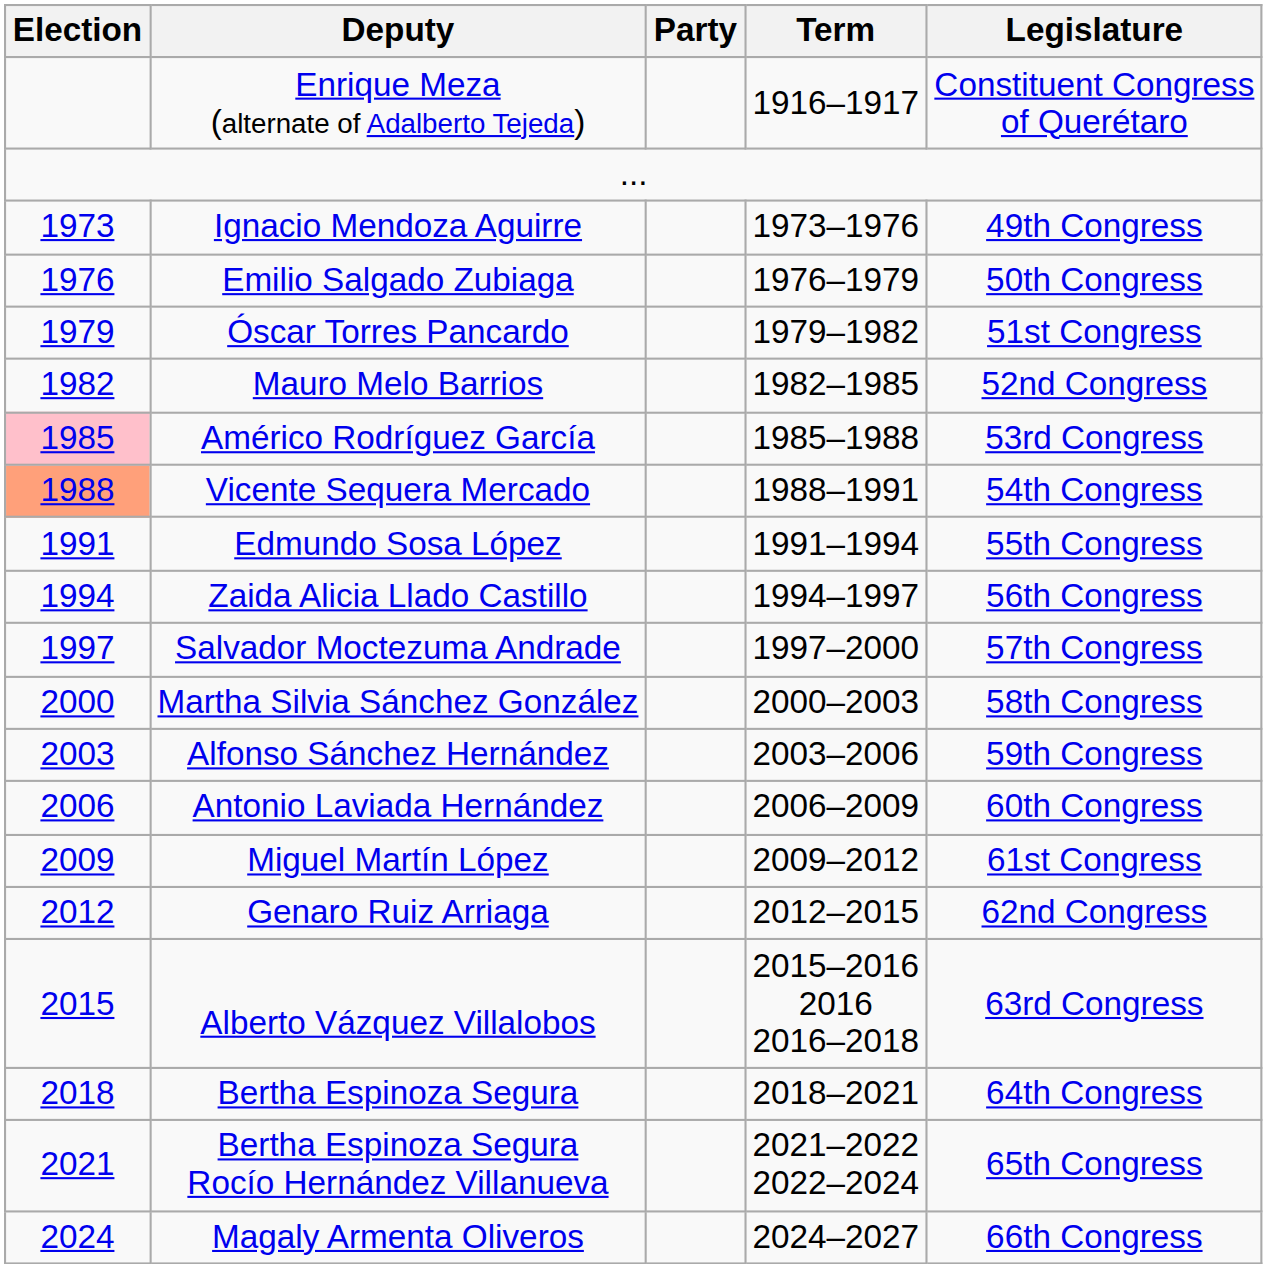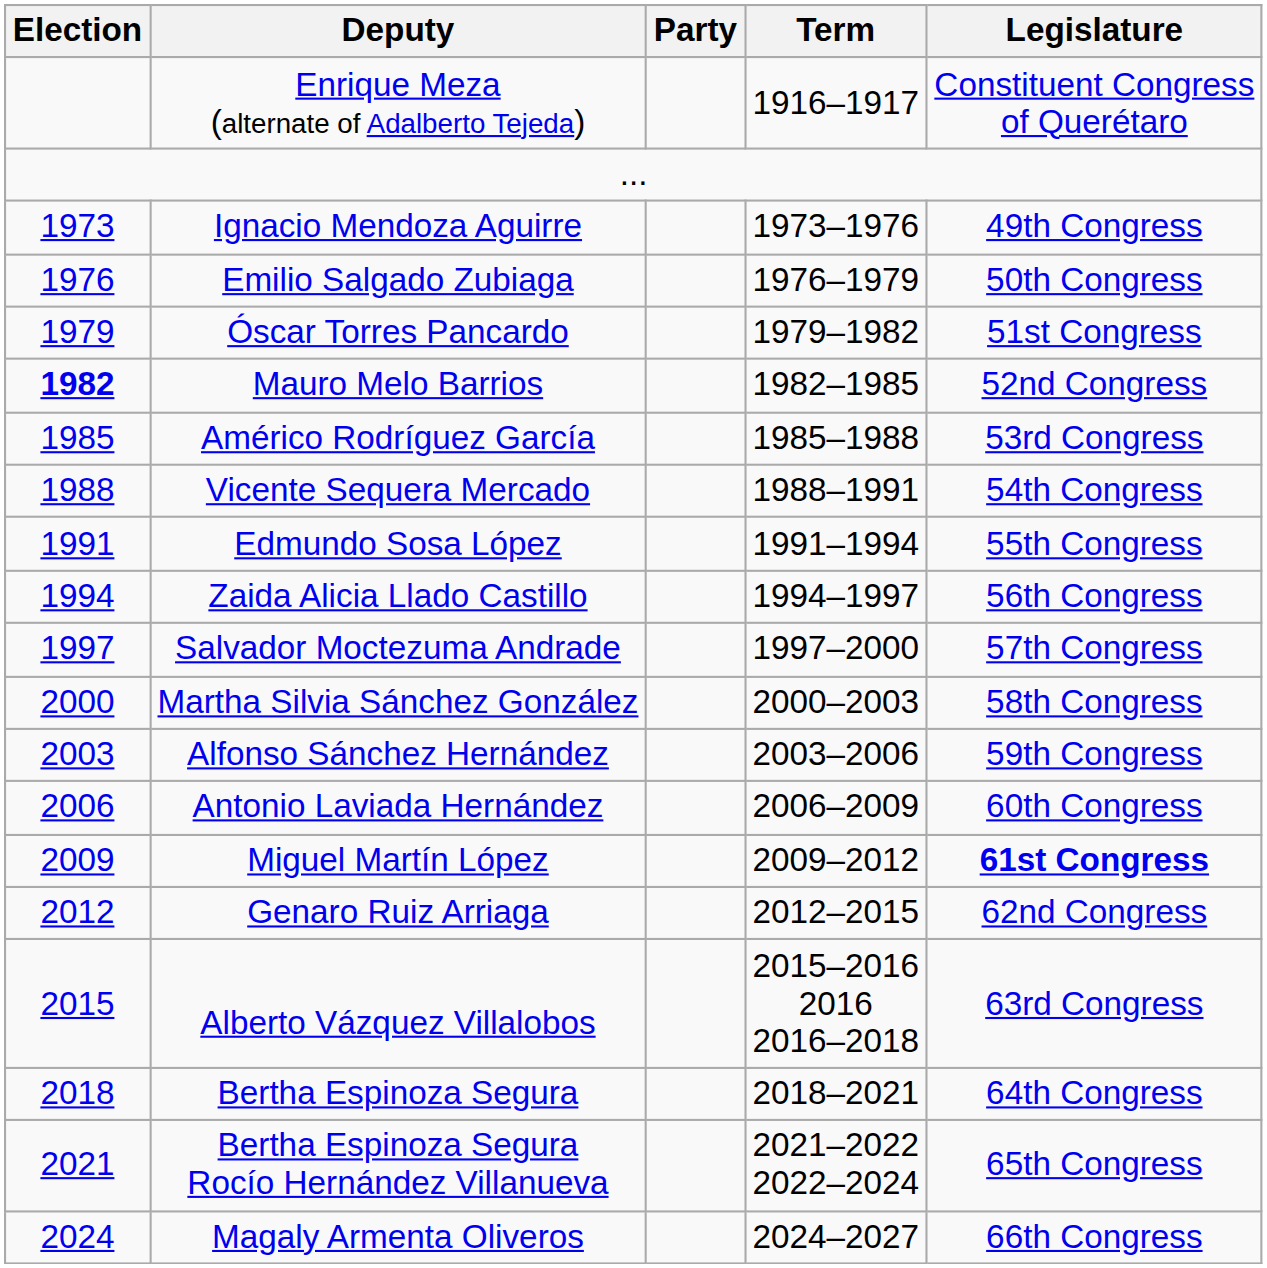(77, 385) normal -> (77, 385) bold
(77, 437) pink background -> (77, 437) no background
(77, 490) lightsalmon background -> (77, 490) no background
(1094, 860) normal -> (1094, 860) bold
